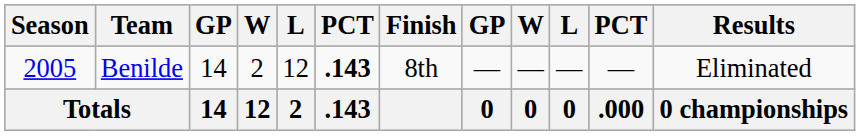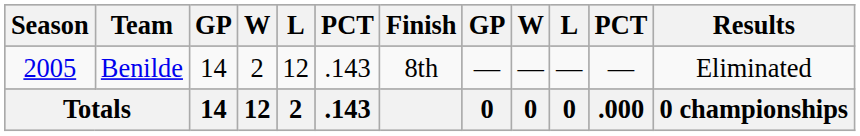(347, 67) bold -> (347, 67) normal
